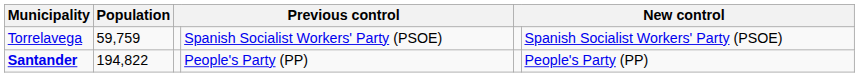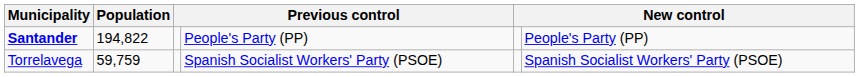rows swapped: (43, 60) <-> (45, 38)
